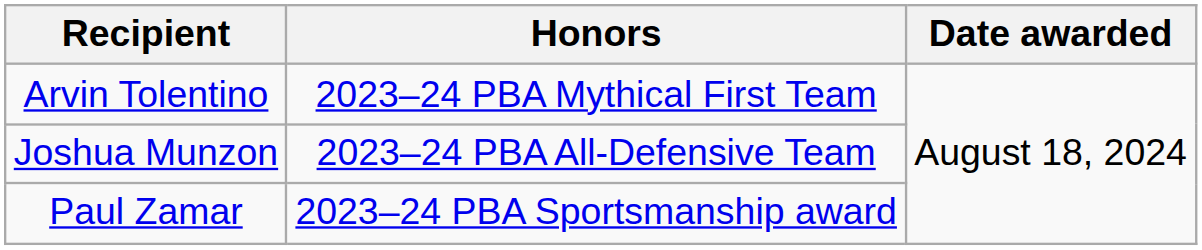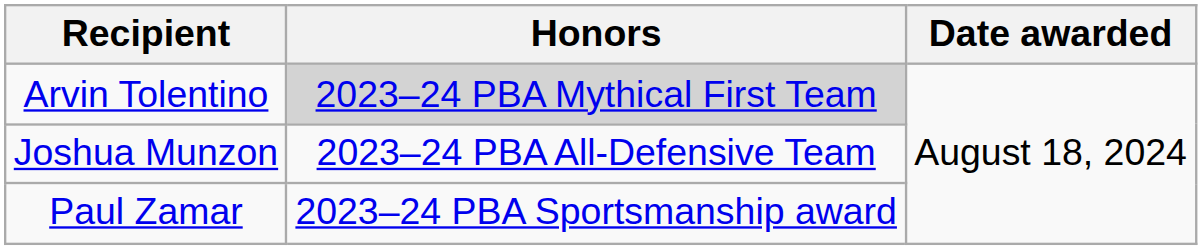(596, 93) no background -> (596, 93) lightgrey background
